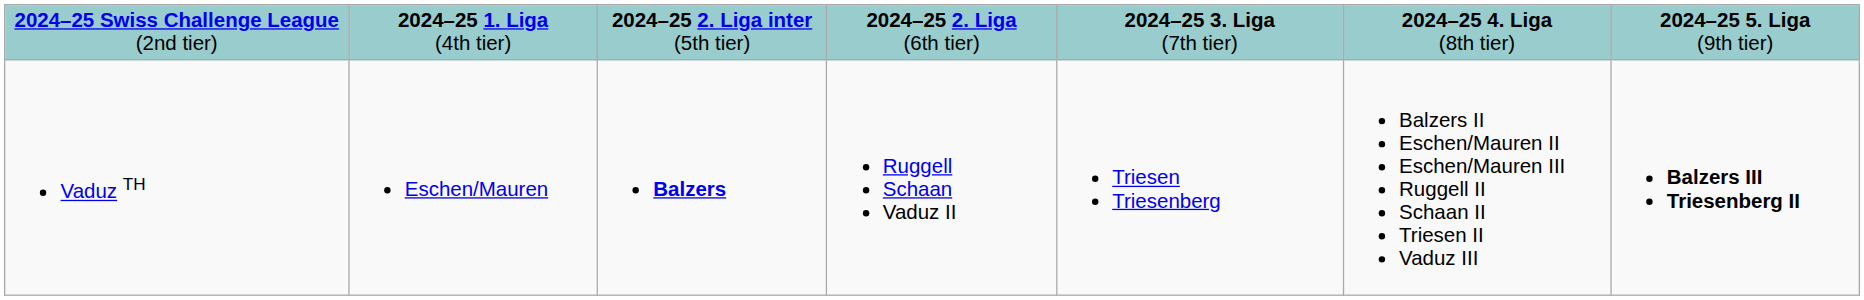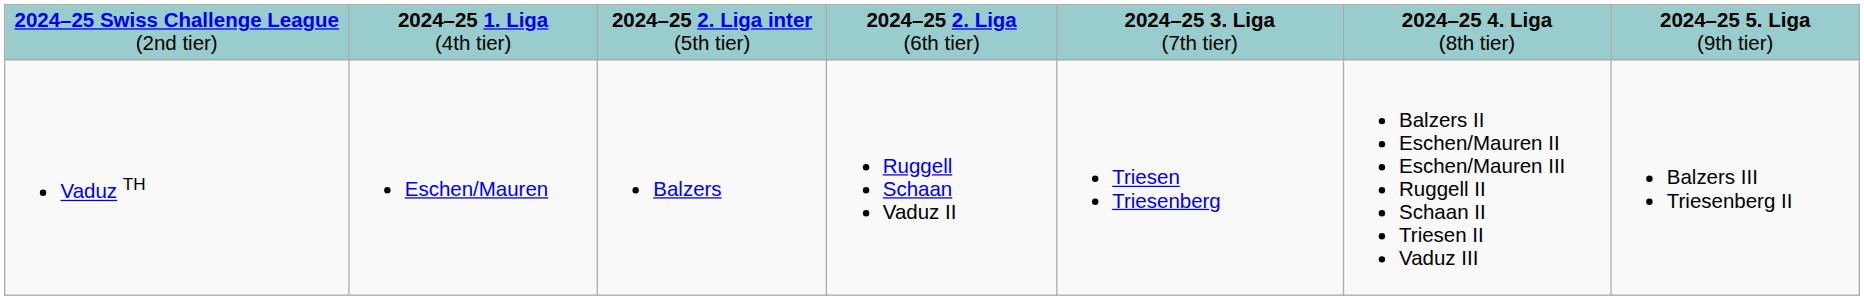(712, 189) bold -> (712, 189) normal
(1735, 189) bold -> (1735, 189) normal
